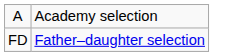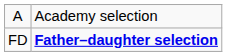(120, 40) normal -> (126, 40) bold
